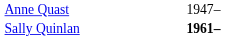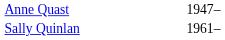(203, 28) bold -> (203, 28) normal
